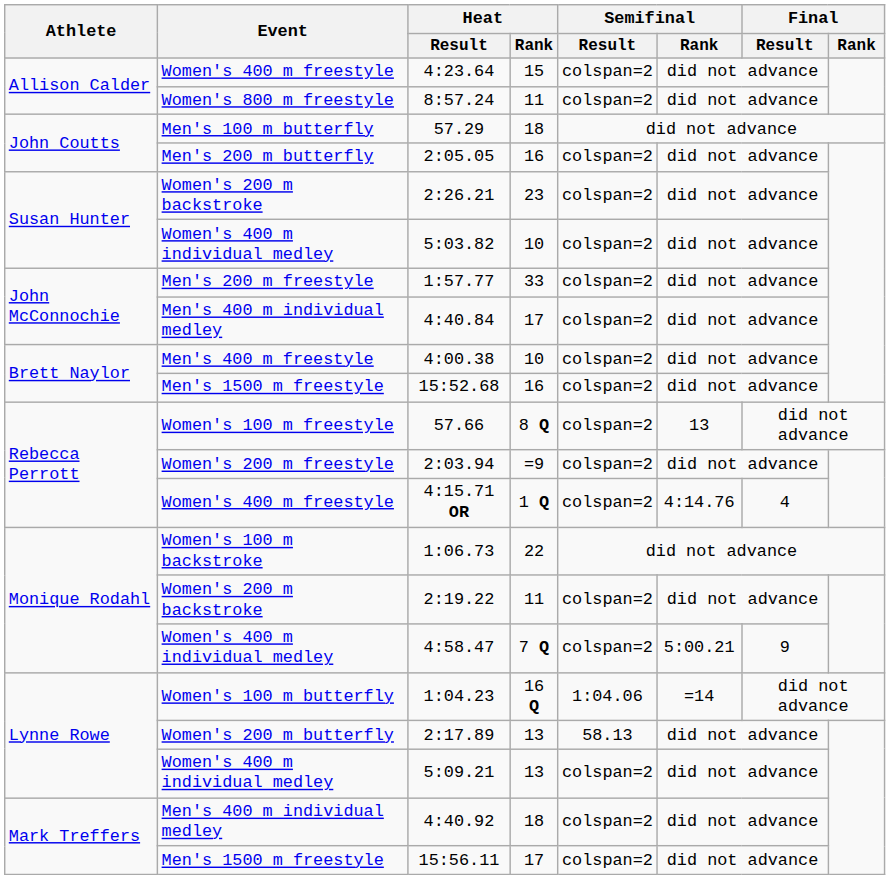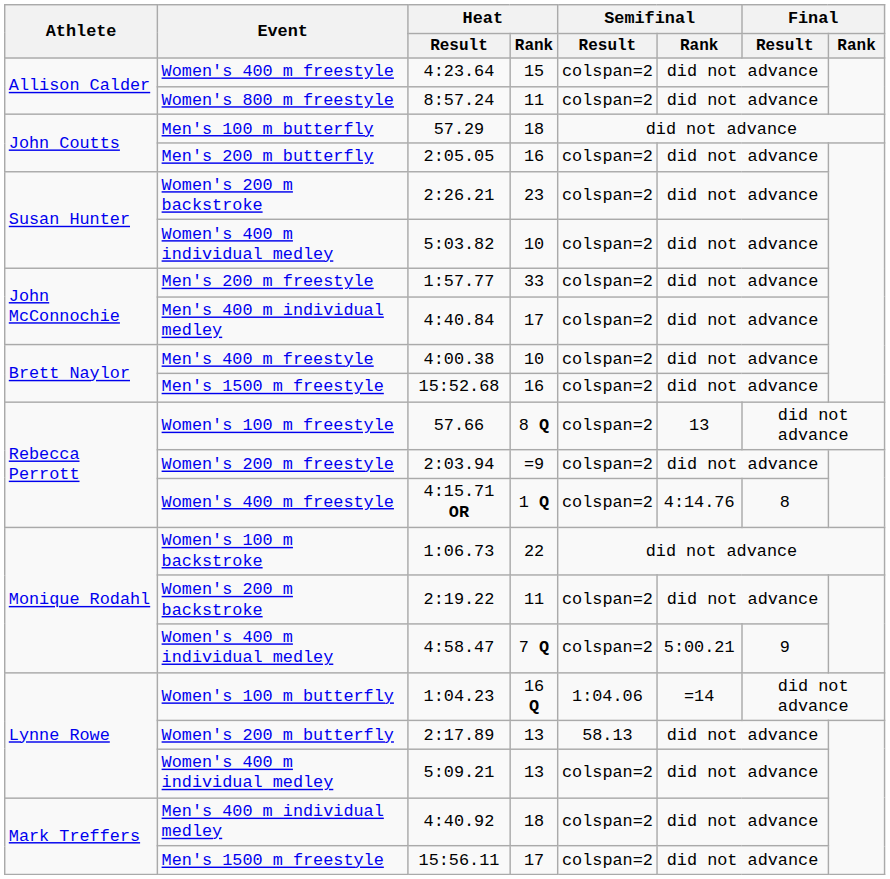(785, 502) 4 -> (785, 502) 8
